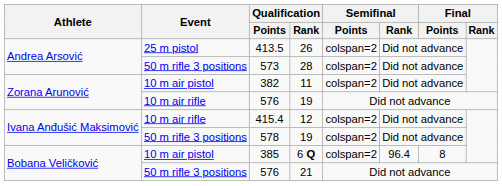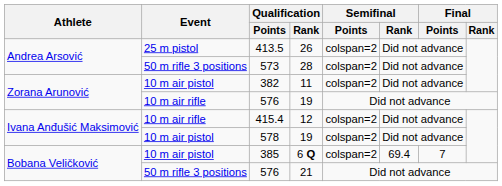(195, 137) 50 m rifle 3 positions -> (179, 137) 10 m air pistol
(399, 155) 96.4 -> (399, 155) 69.4
(442, 155) 8 -> (442, 155) 7
